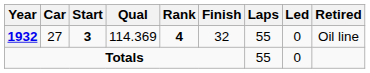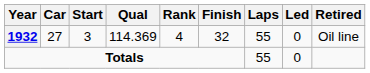(88, 36) bold -> (88, 36) normal
(179, 36) bold -> (179, 36) normal
